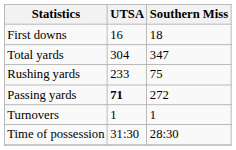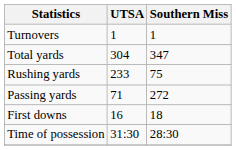rows swapped: (37, 34) <-> (33, 114)
(117, 94) bold -> (117, 94) normal
